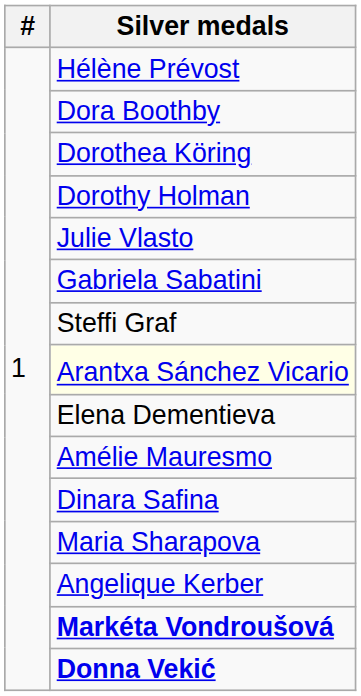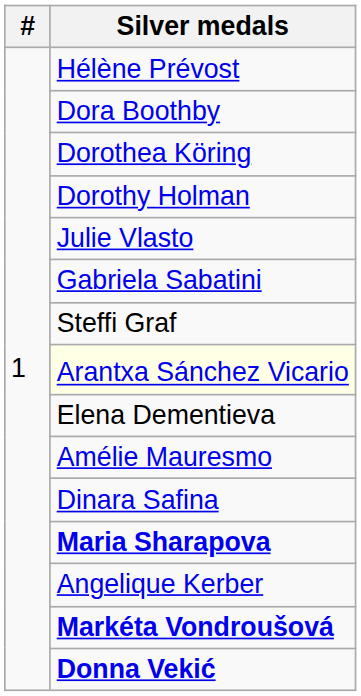(158, 542) normal -> (164, 542) bold
